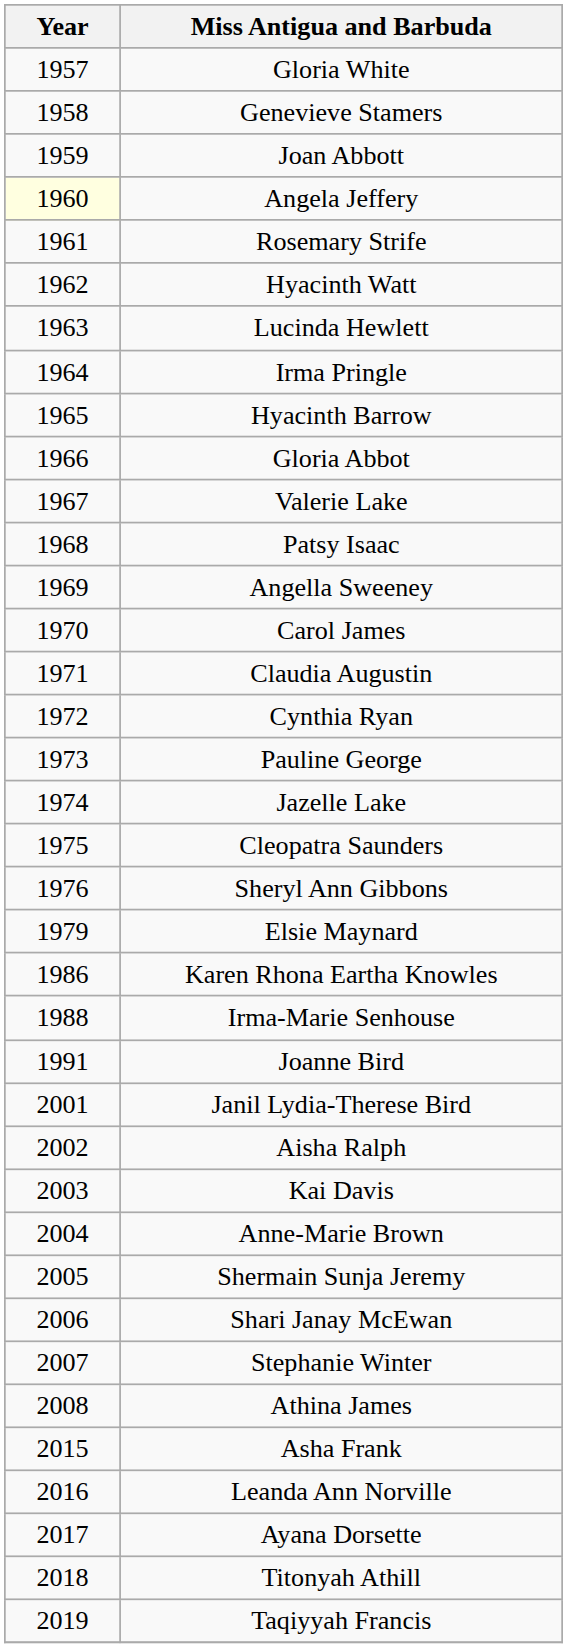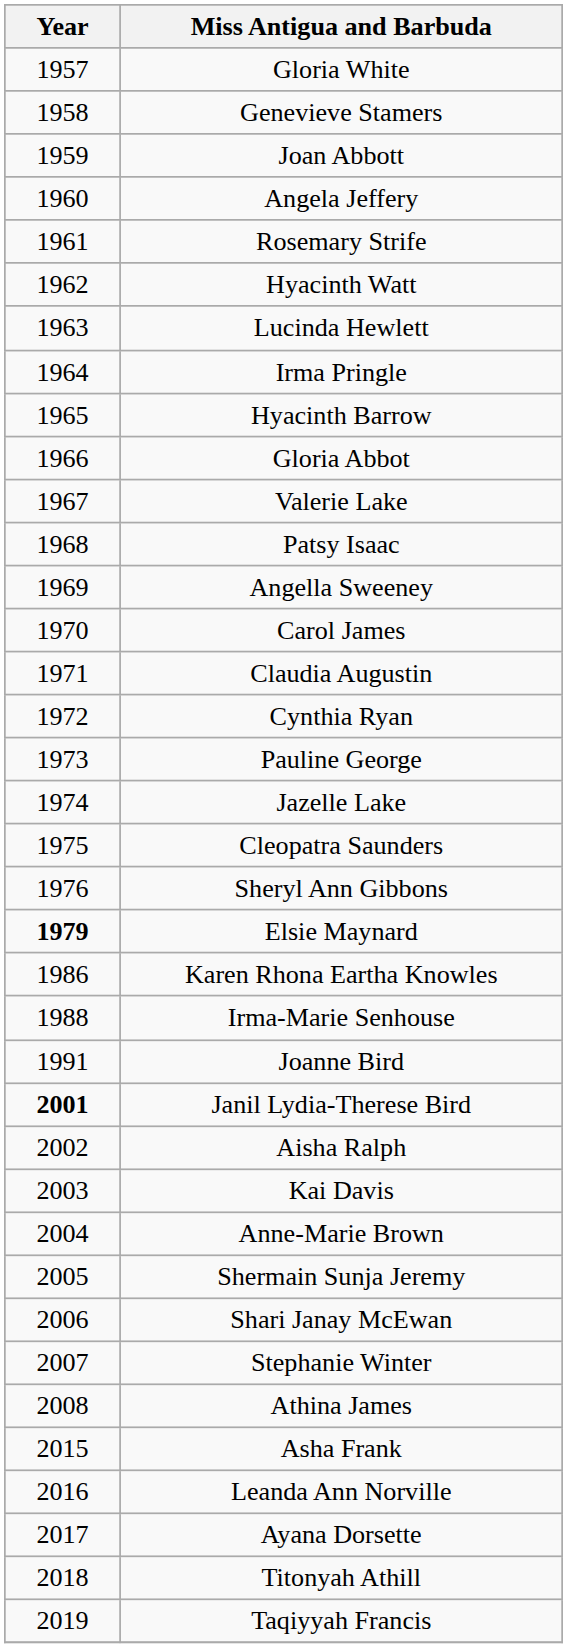(63, 198) lightyellow background -> (63, 198) no background
(63, 931) normal -> (63, 931) bold
(63, 1103) normal -> (63, 1103) bold
